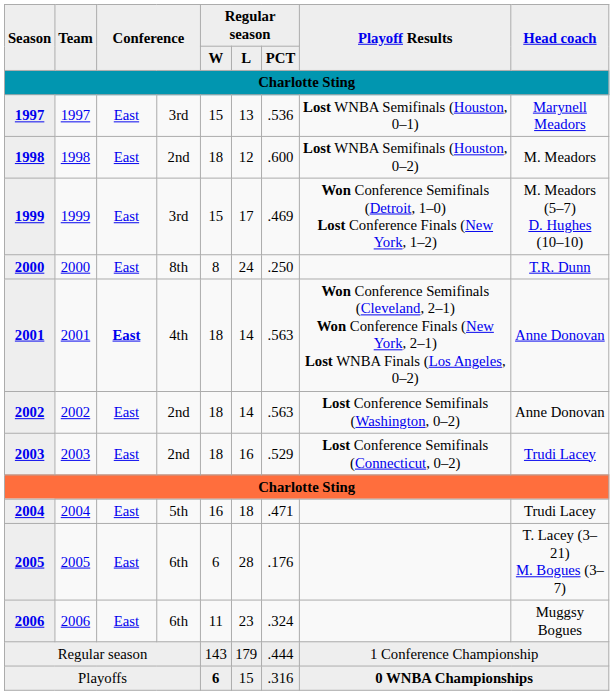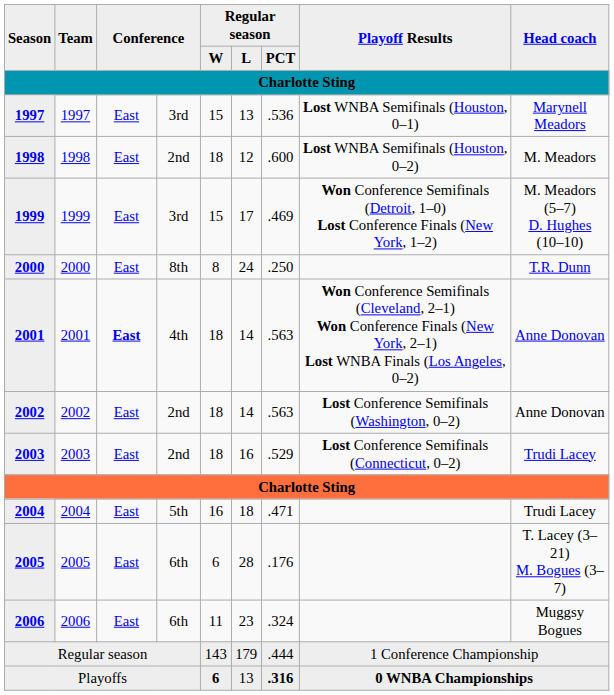(246, 678) 15 -> (246, 678) 13
(280, 678) normal -> (280, 678) bold
